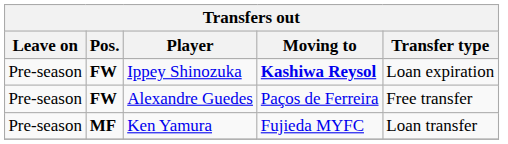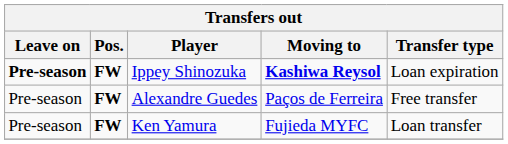(45, 71) normal -> (47, 71) bold
(103, 125) MF -> (108, 125) FW
